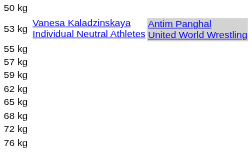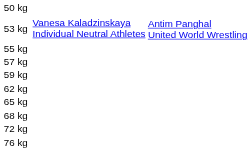(198, 29) lightgrey background -> (198, 29) no background
